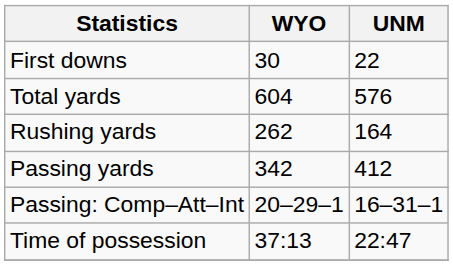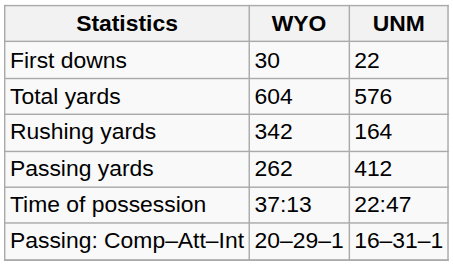(274, 132) 262 -> (274, 132) 342
(274, 168) 342 -> (274, 168) 262
rows swapped: (127, 204) <-> (108, 241)
